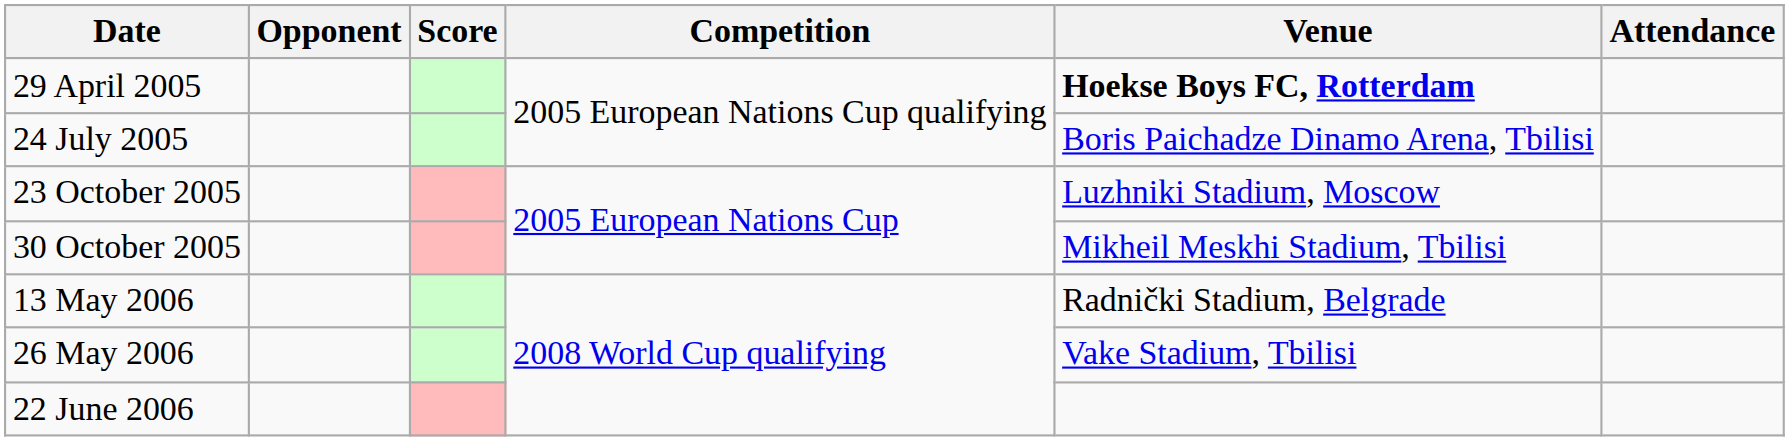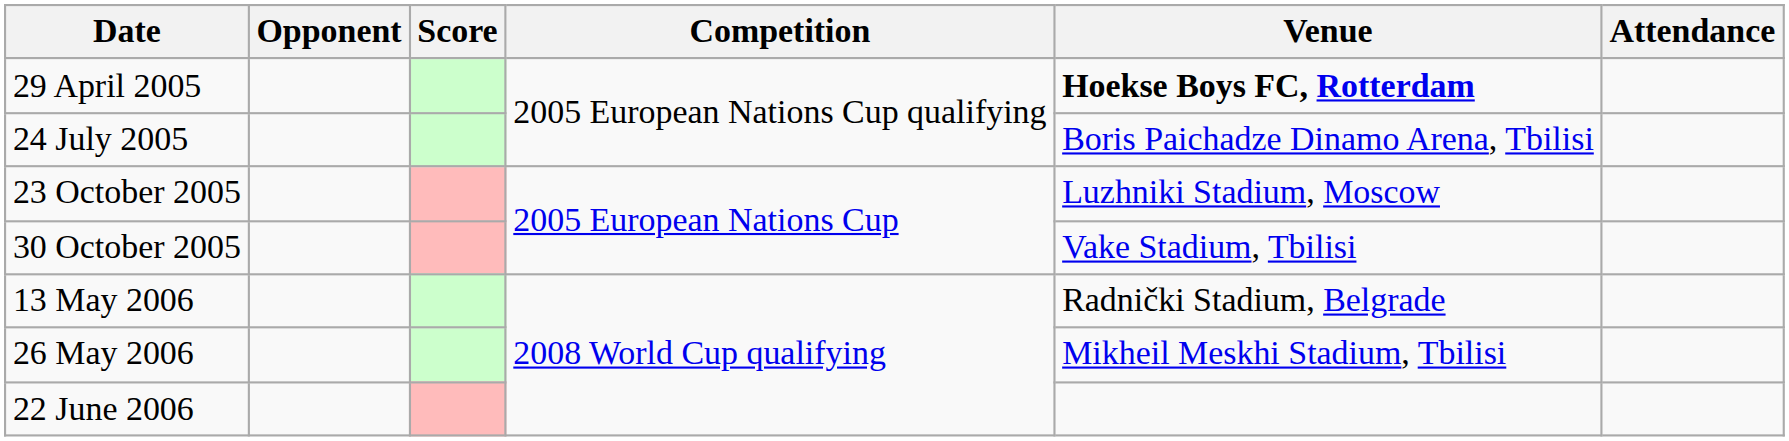(1284, 246) Mikheil Meskhi Stadium, Tbilisi -> (1209, 246) Vake Stadium, Tbilisi
(1209, 354) Vake Stadium, Tbilisi -> (1284, 354) Mikheil Meskhi Stadium, Tbilisi
